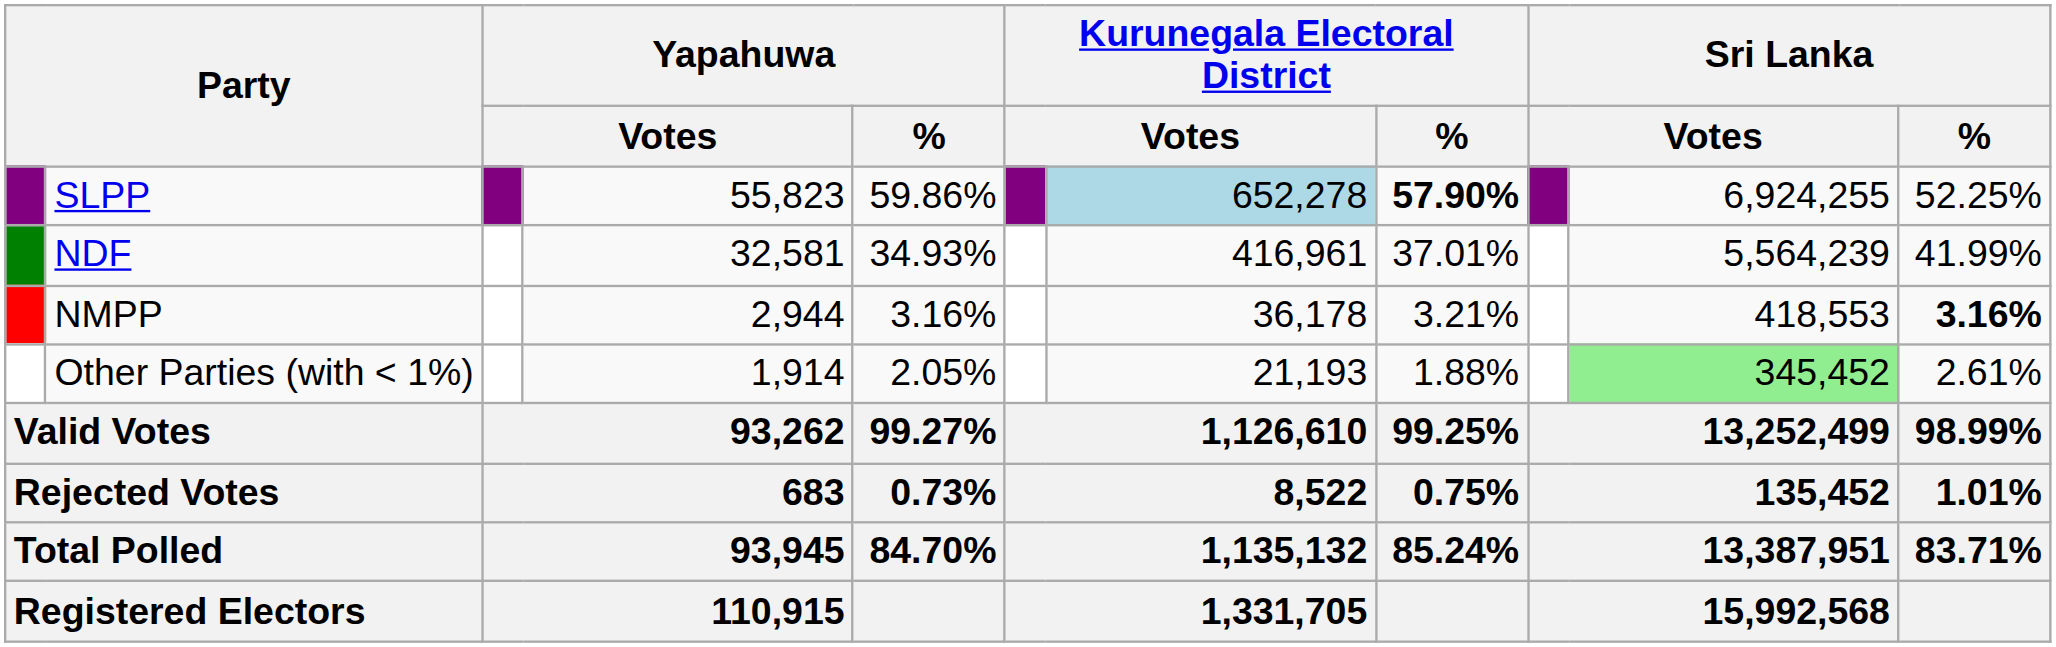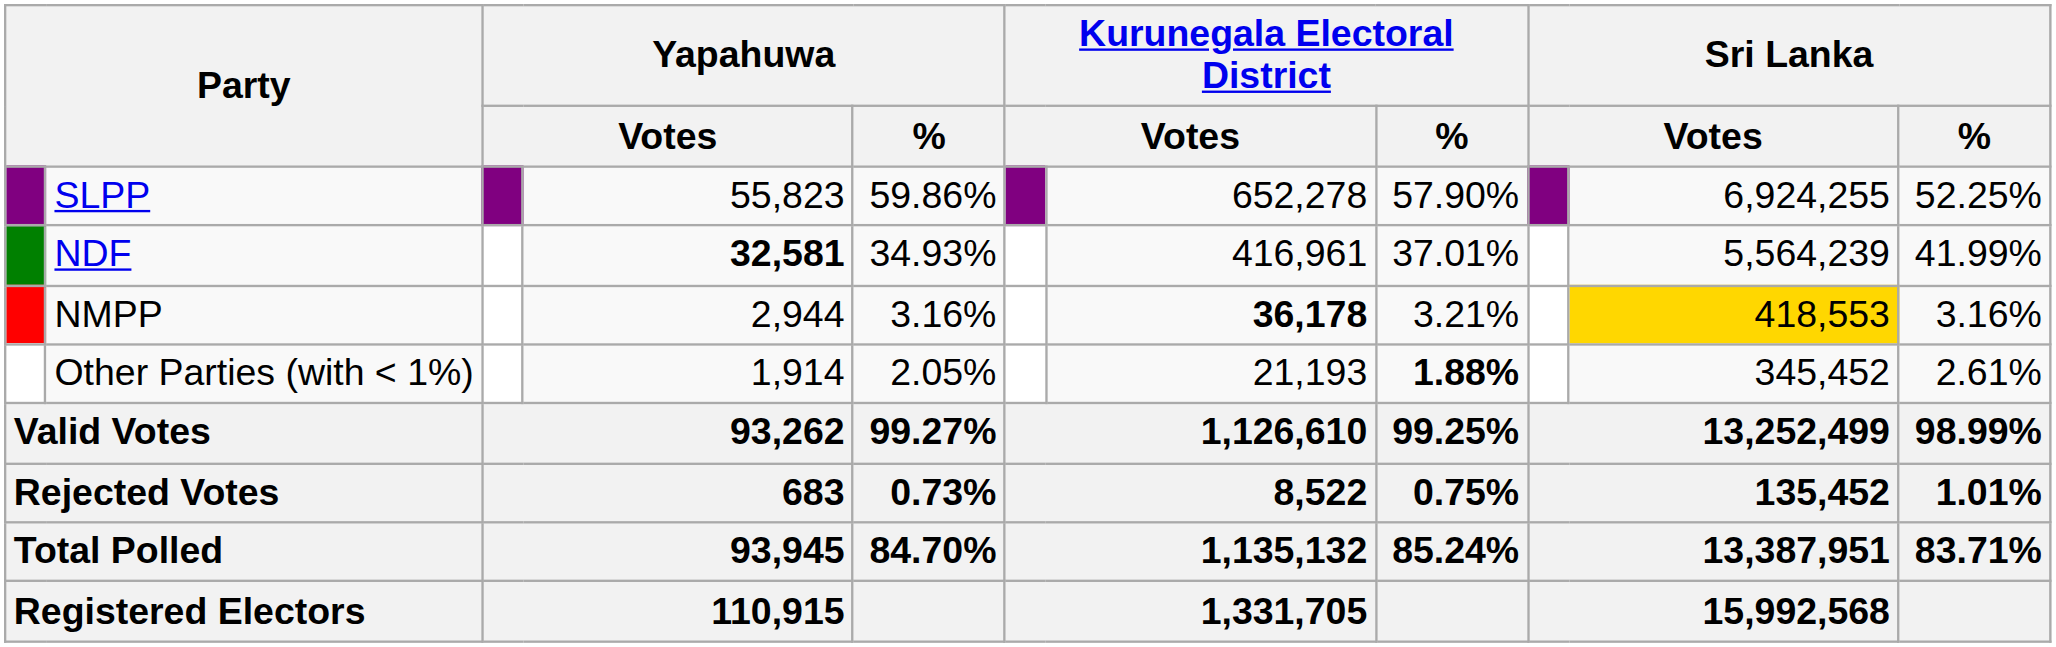(1300, 195) lightblue background -> (1300, 195) no background
(1456, 195) bold -> (1456, 195) normal
(787, 254) normal -> (787, 254) bold
(1310, 313) normal -> (1310, 313) bold
(1822, 313) no background -> (1822, 313) gold background
(1989, 313) bold -> (1989, 313) normal
(1466, 373) normal -> (1466, 373) bold
(1822, 373) lightgreen background -> (1822, 373) no background
